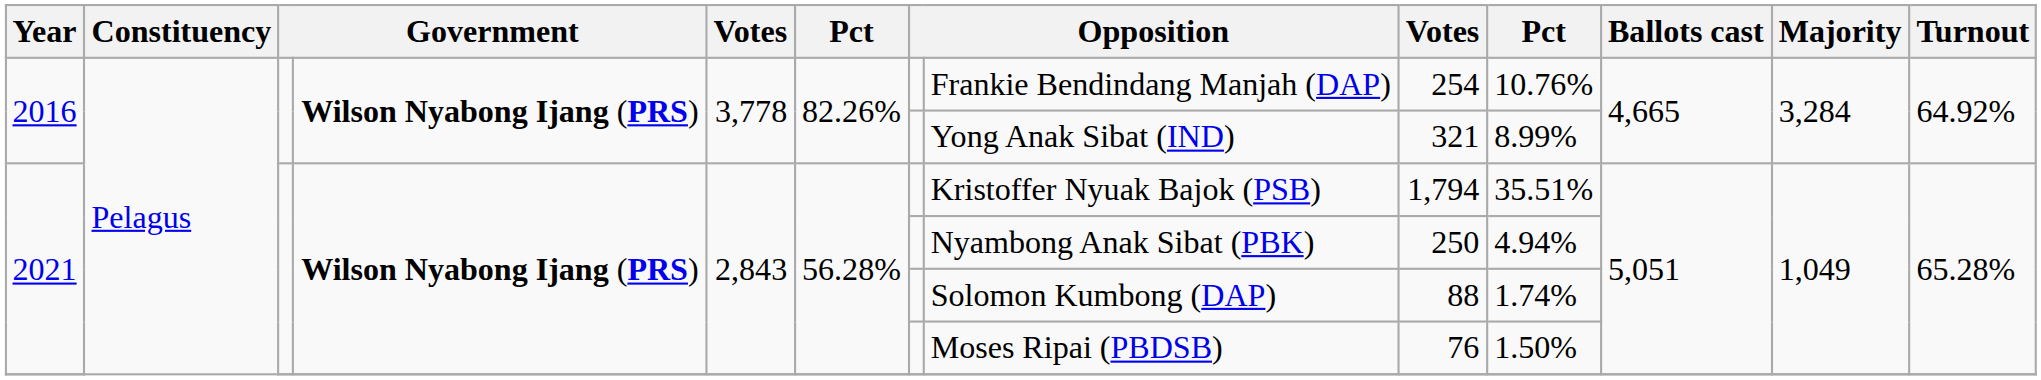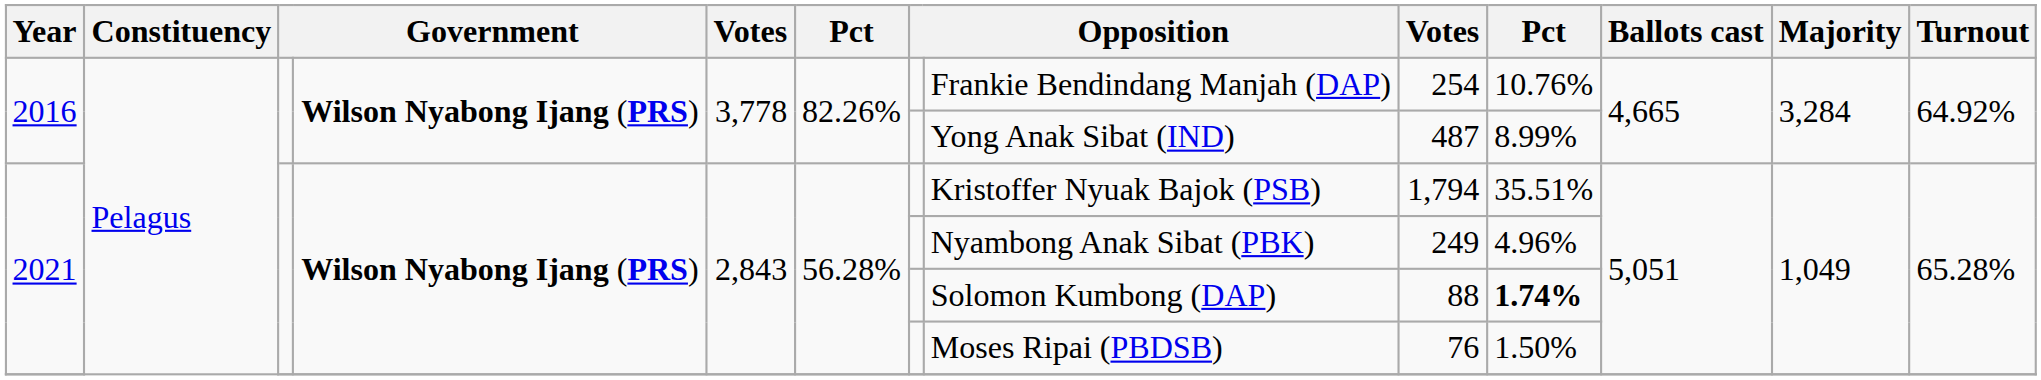(1455, 136) 321 -> (1455, 136) 487
(1455, 242) 250 -> (1455, 242) 249
(1536, 242) 4.94% -> (1536, 242) 4.96%
(1536, 295) normal -> (1538, 295) bold
